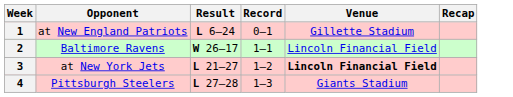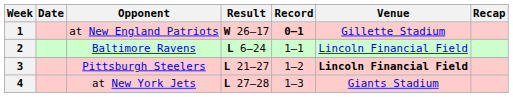+ column: (51, 13)
(215, 31) L 6–24 -> (247, 31) W 26–17
(263, 31) normal -> (294, 31) bold
(215, 48) W 26–17 -> (247, 48) L 6–24
(113, 66) at New York Jets -> (144, 66) Pittsburgh Steelers
(113, 84) Pittsburgh Steelers -> (144, 84) at New York Jets
